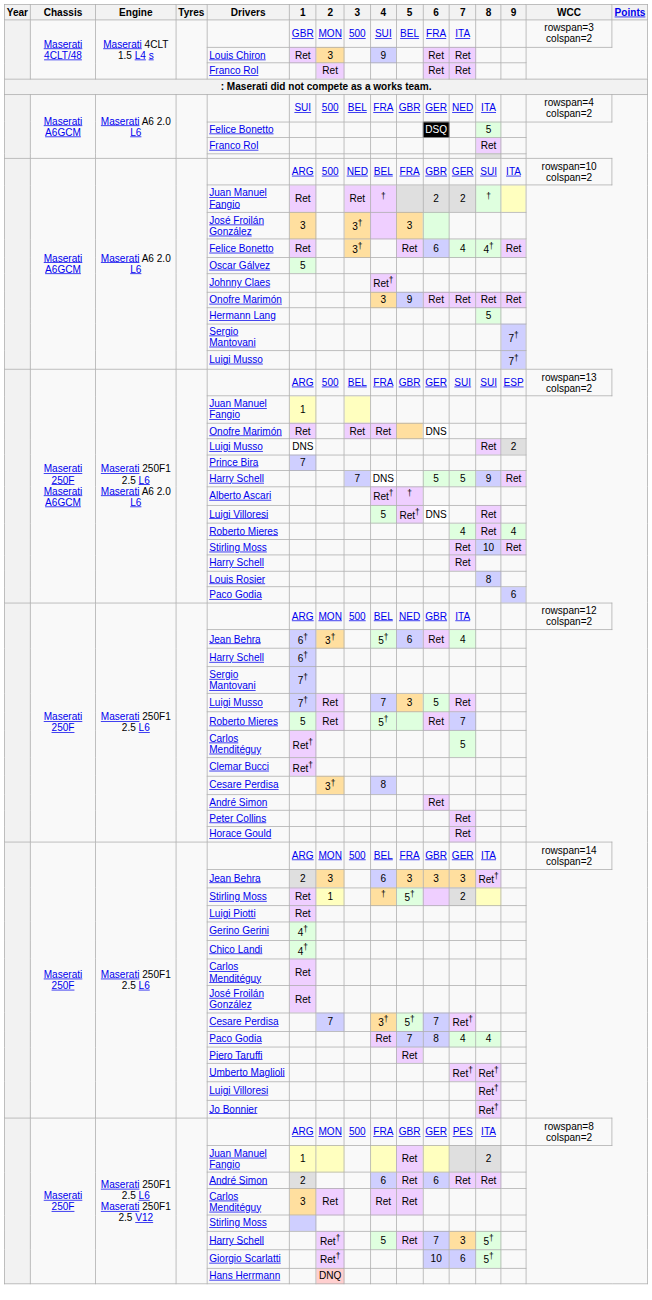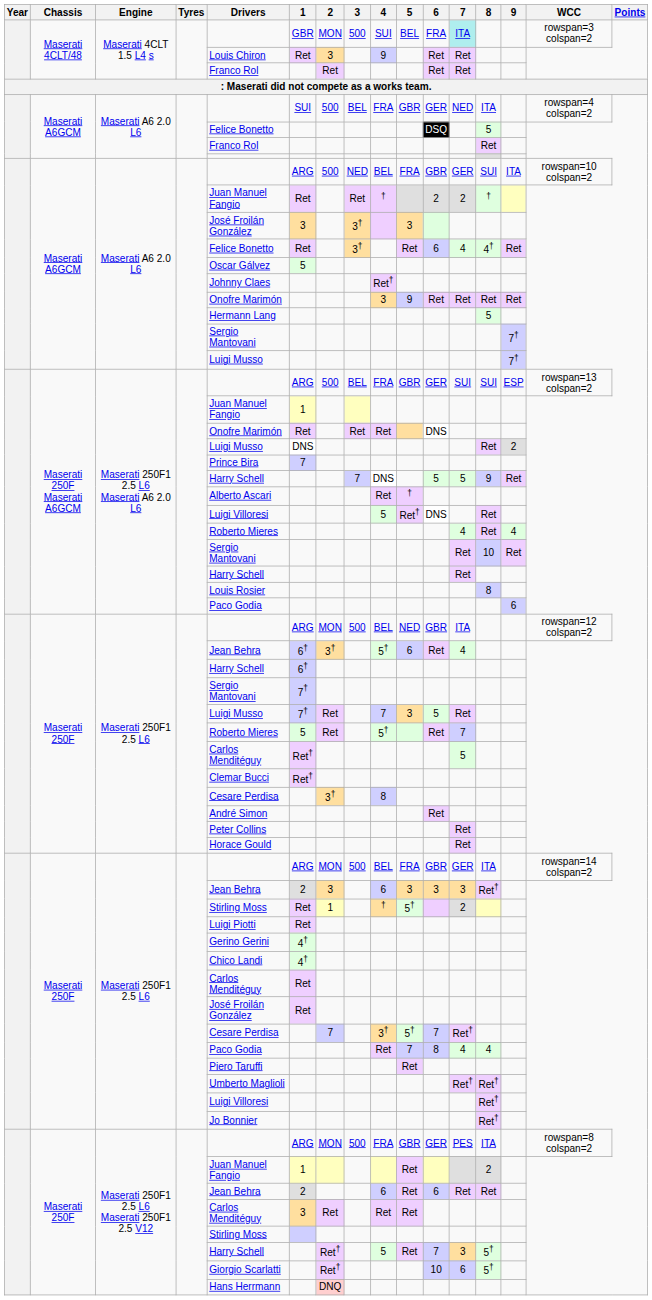(463, 33) no background -> (463, 33) paleturquoise background
(383, 495) Ret† -> (383, 495) Ret
(238, 547) Stirling Moss -> (232, 552) Sergio Mantovani
(238, 1180) André Simon -> (235, 1191) Jean Behra
